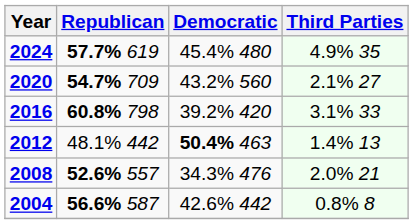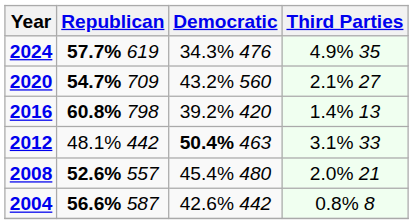(225, 51) 45.4% 480 -> (225, 51) 34.3% 476
(345, 112) 3.1% 33 -> (345, 112) 1.4% 13
(345, 142) 1.4% 13 -> (345, 142) 3.1% 33
(225, 173) 34.3% 476 -> (225, 173) 45.4% 480
